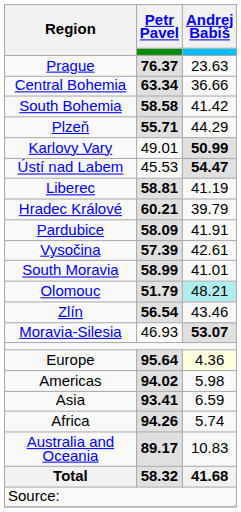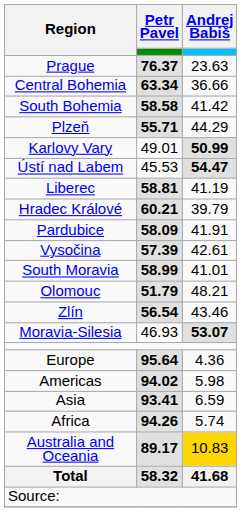(210, 291) paleturquoise background -> (210, 291) no background
(210, 360) lightyellow background -> (210, 360) no background
(210, 449) no background -> (210, 449) gold background
